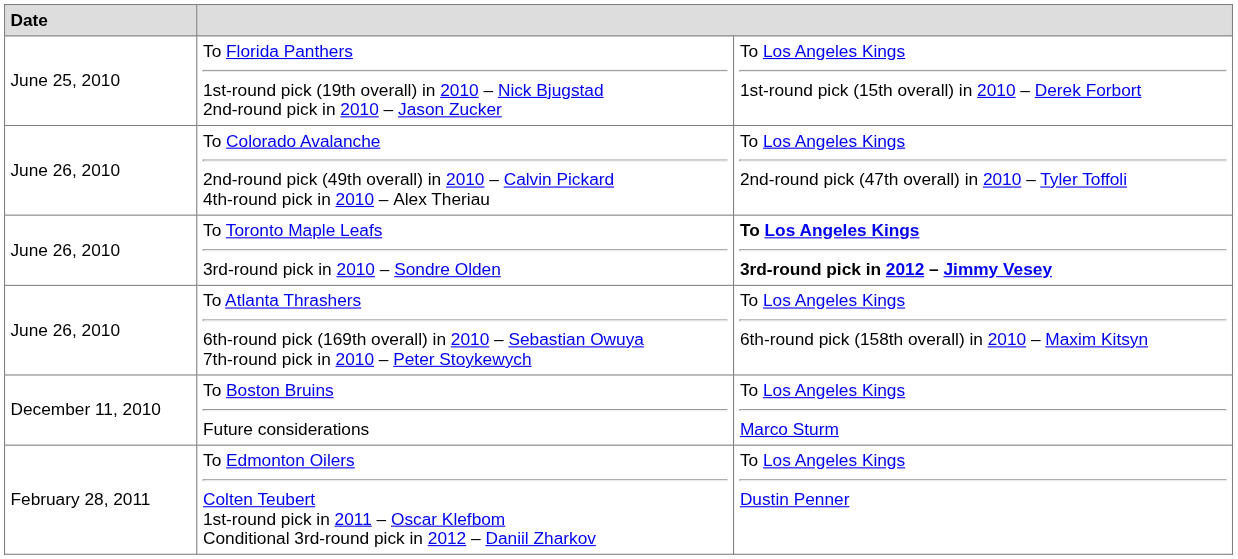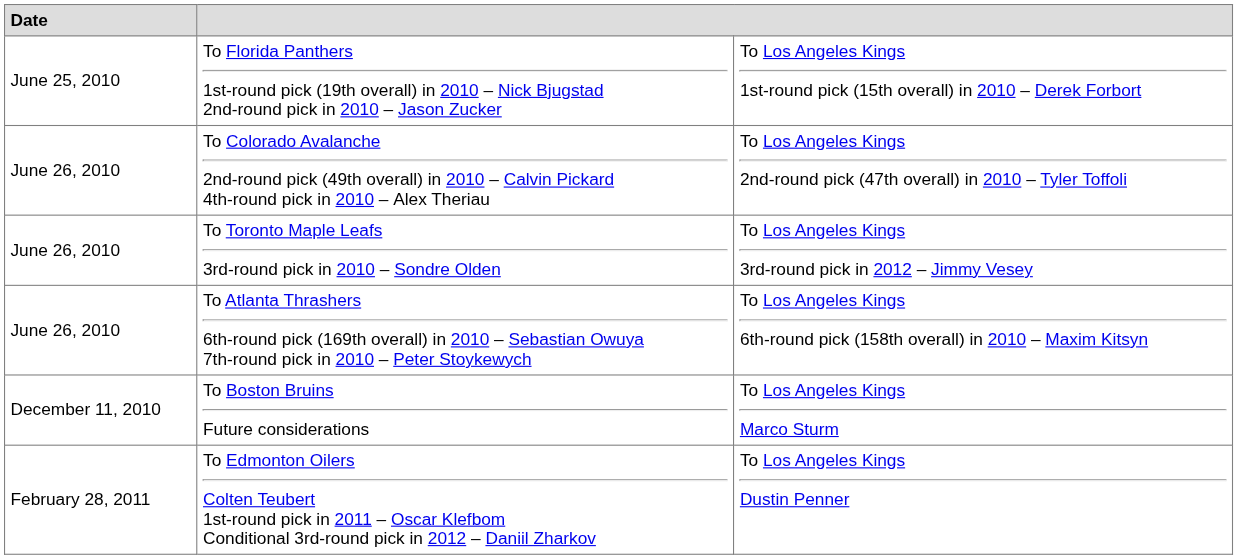(983, 250) bold -> (983, 250) normal
